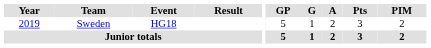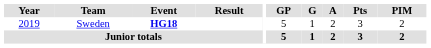(164, 23) normal -> (164, 23) bold
